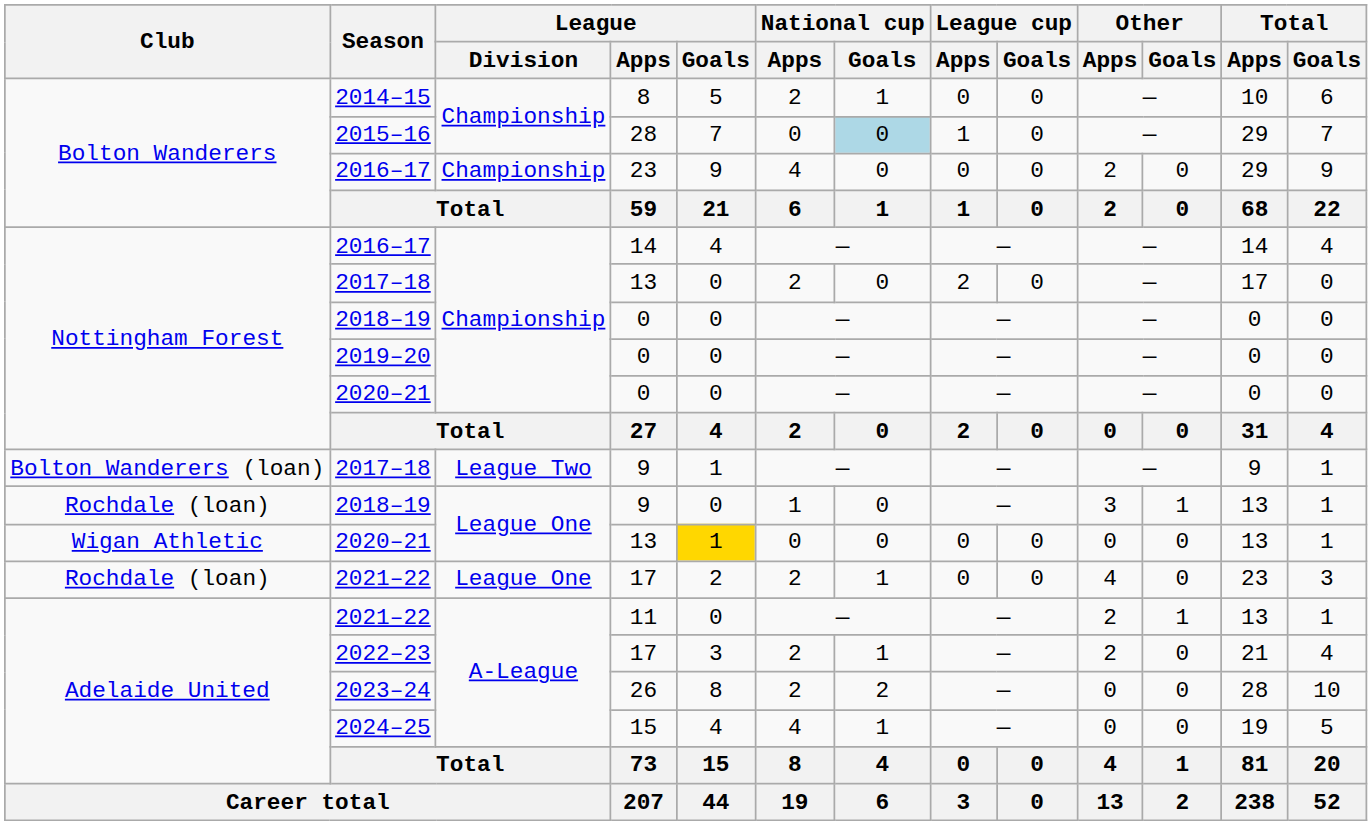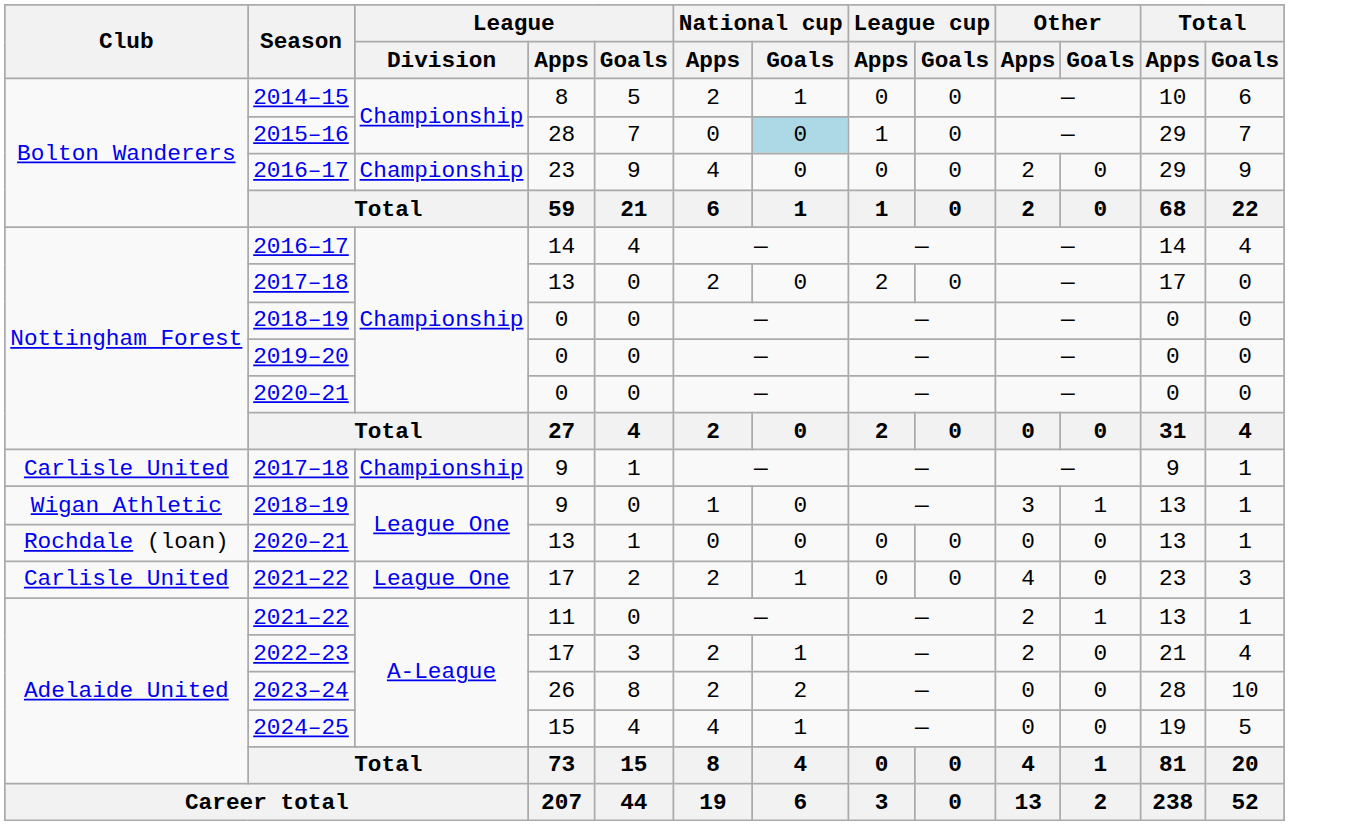(167, 468) Bolton Wanderers (loan) -> (126, 468) Carlisle United
(523, 468) League Two -> (442, 468) Championship
(167, 505) Rochdale (loan) -> (126, 505) Wigan Athletic
(167, 543) Wigan Athletic -> (126, 543) Rochdale (loan)
(716, 543) gold background -> (634, 543) no background
(167, 580) Rochdale (loan) -> (126, 580) Carlisle United
